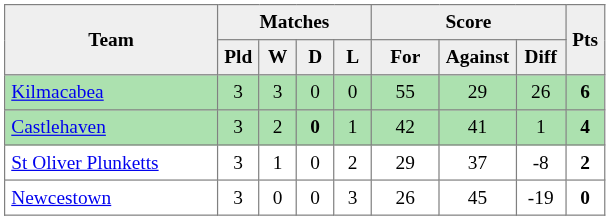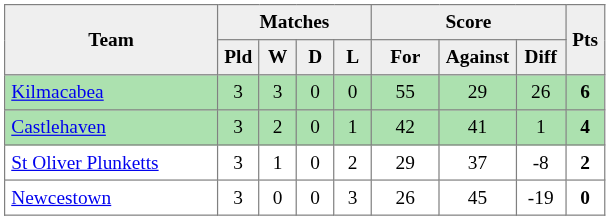(315, 127) bold -> (315, 127) normal
